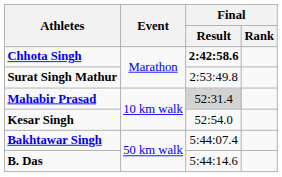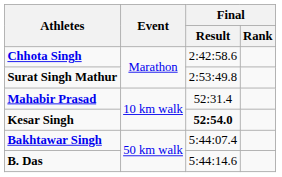(214, 57) bold -> (213, 57) normal
(214, 98) lightgrey background -> (213, 98) no background
(214, 119) normal -> (213, 119) bold
